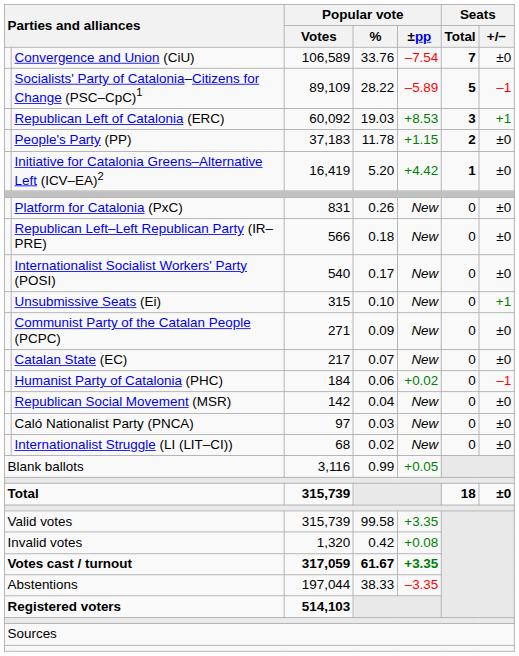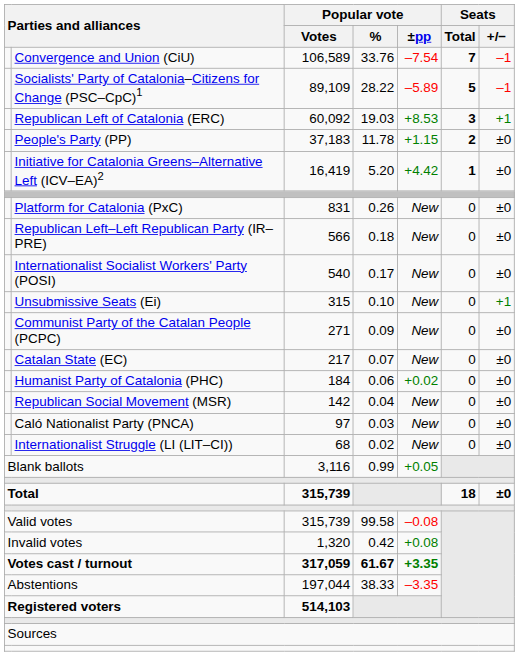(504, 57) ±0 -> (504, 57) –1
(504, 381) –1 -> (504, 381) ±0
(421, 521) +3.35 -> (421, 521) –0.08
